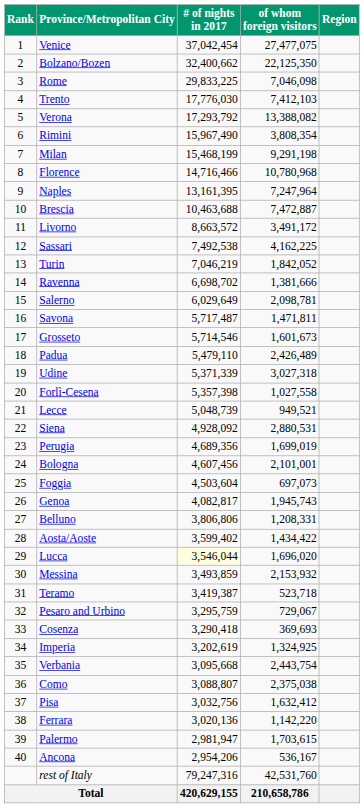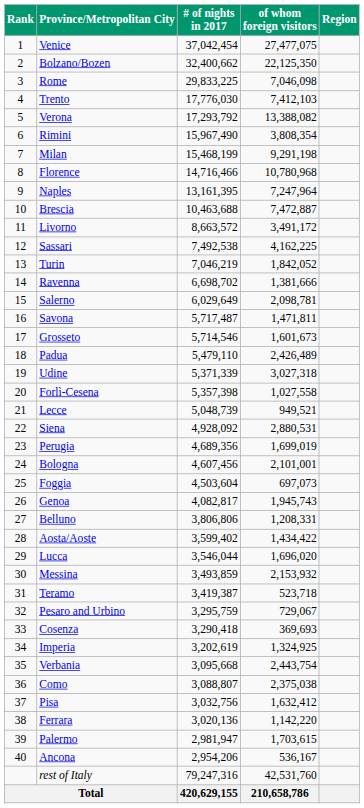(215, 556) lightyellow background -> (215, 556) no background
